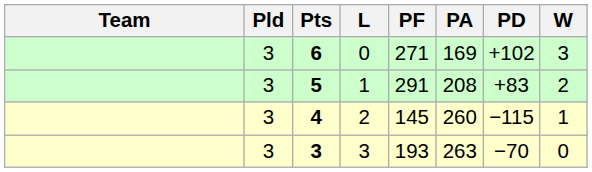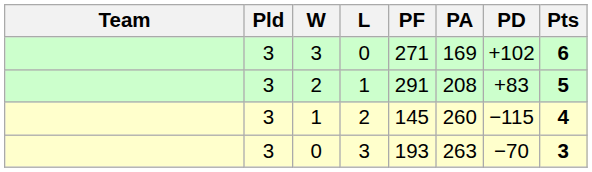columns swapped: (563, 20) <-> (316, 20)
